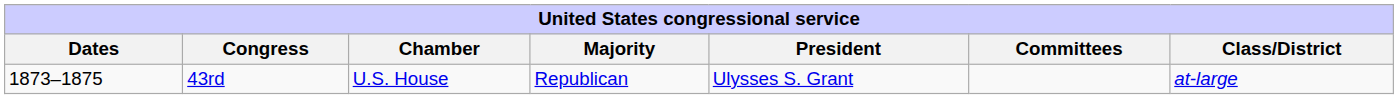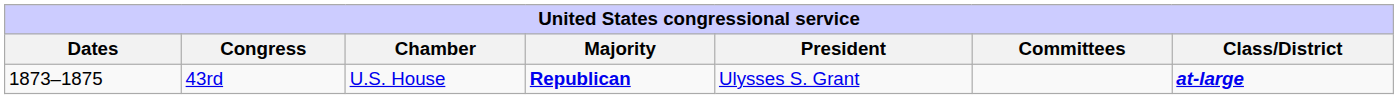(581, 78) normal -> (580, 78) bold
(1206, 78) normal -> (1210, 78) bold
